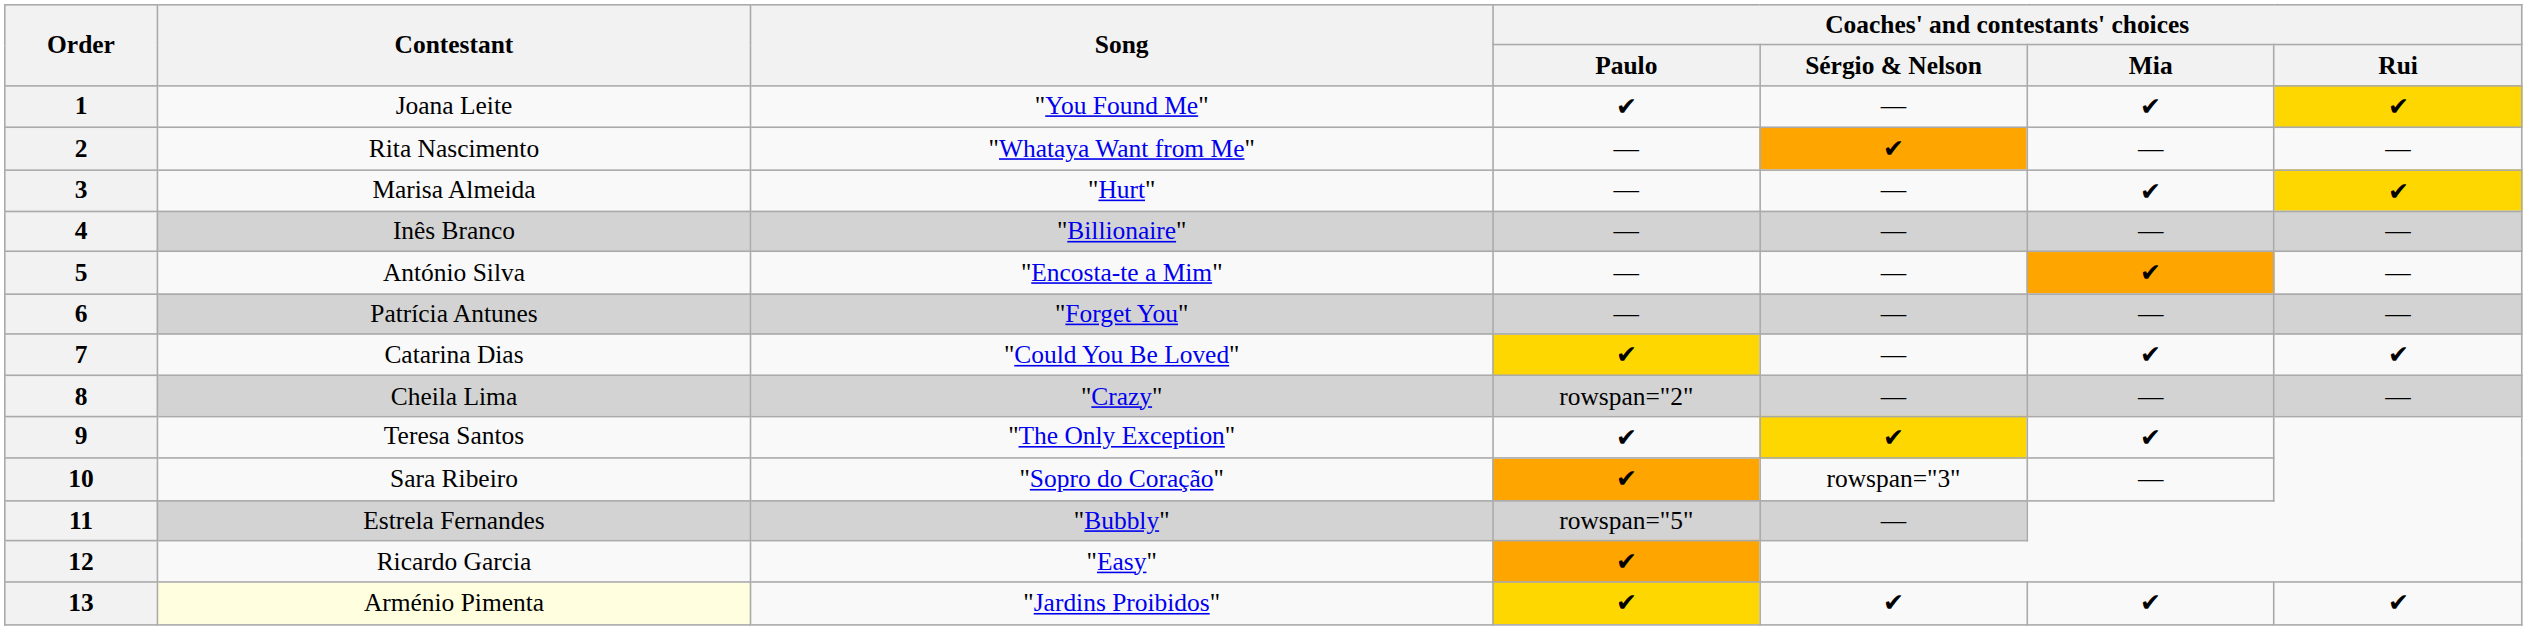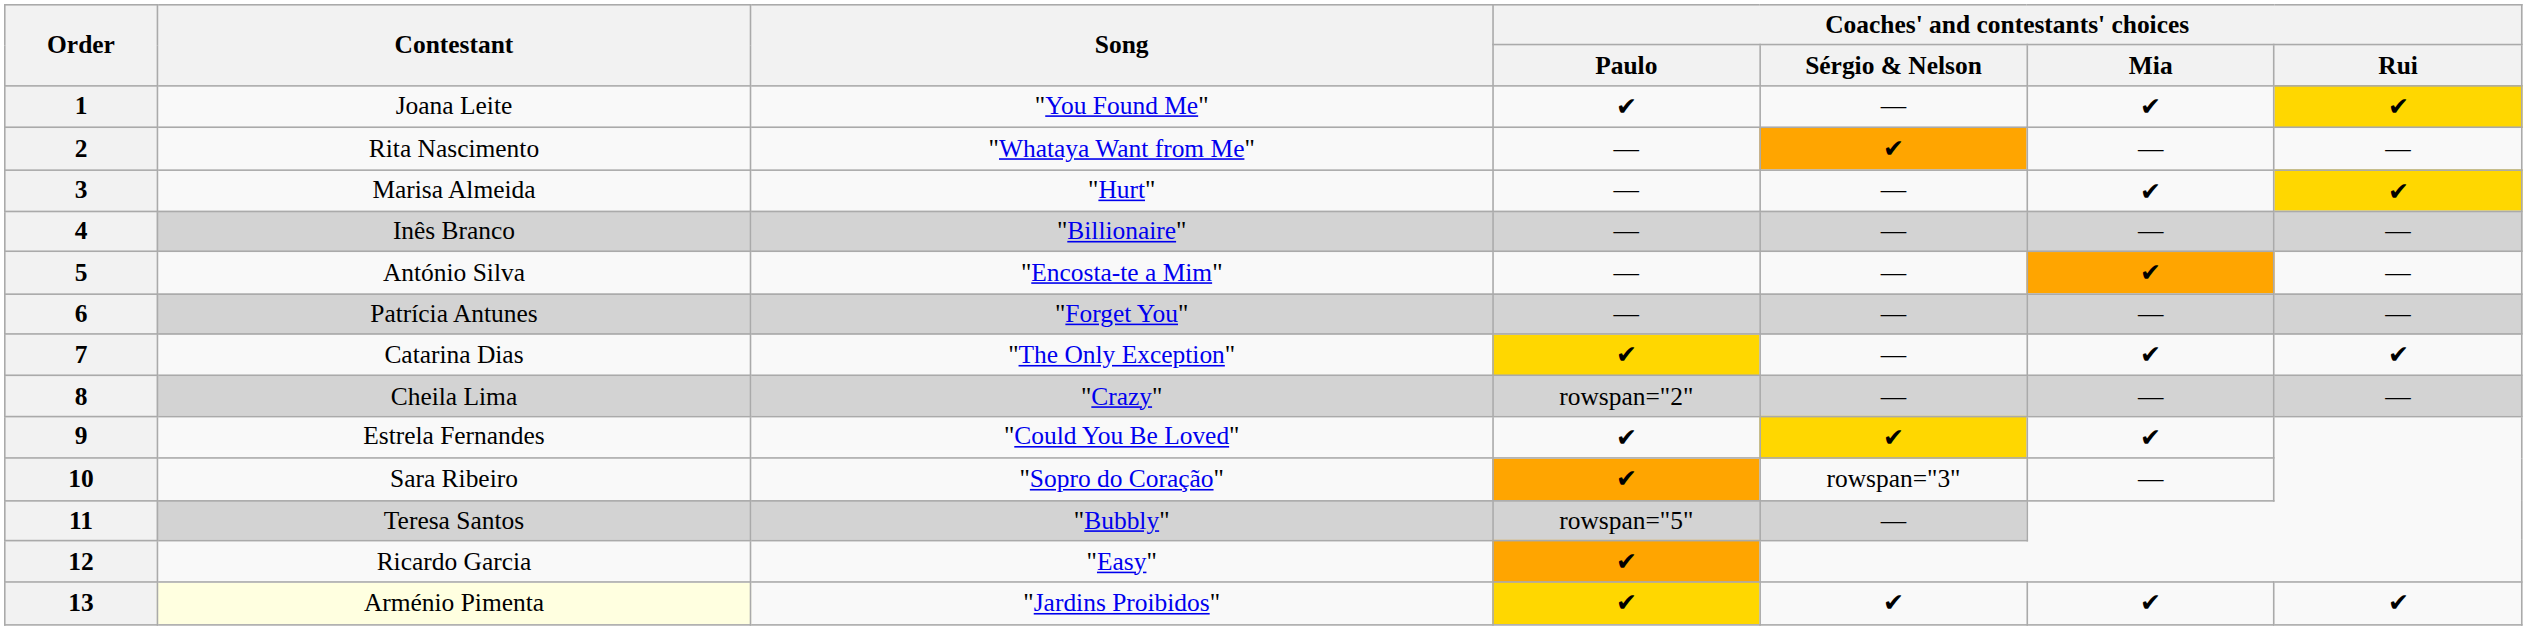(1122, 354) "Could You Be Loved" -> (1122, 354) "The Only Exception"
(454, 436) Teresa Santos -> (454, 436) Estrela Fernandes
(1122, 436) "The Only Exception" -> (1122, 436) "Could You Be Loved"
(454, 519) Estrela Fernandes -> (454, 519) Teresa Santos
